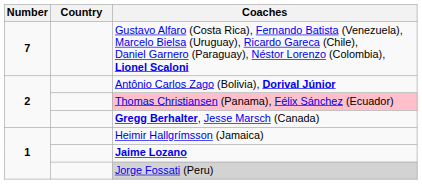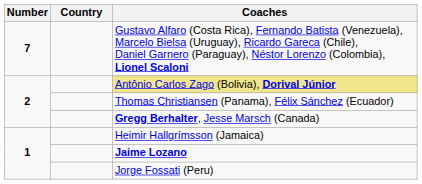(225, 84) no background -> (225, 84) khaki background
(254, 101) pink background -> (254, 101) no background
(164, 170) lightgrey background -> (164, 170) no background
